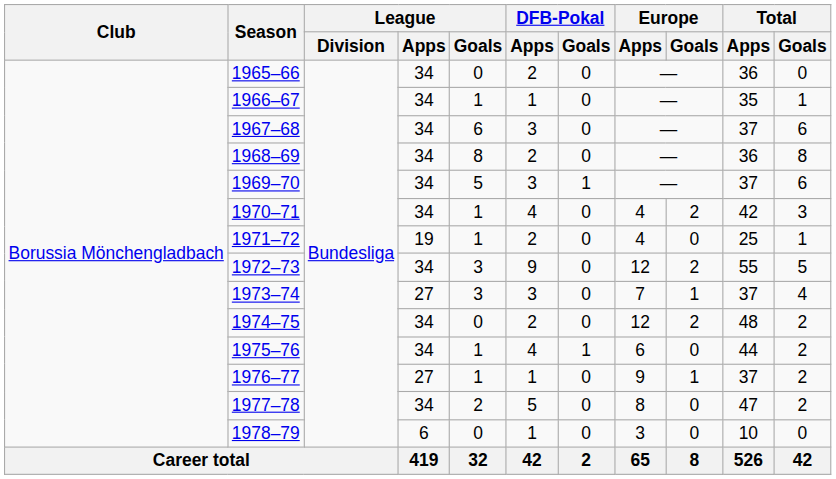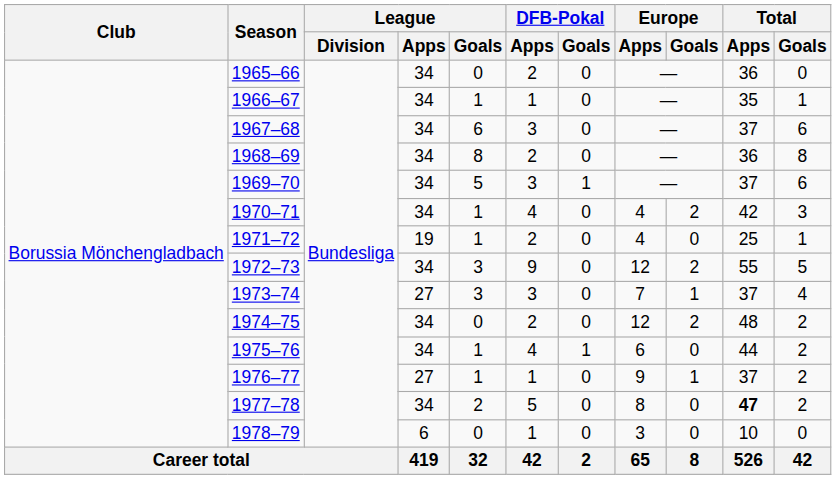(748, 405) normal -> (748, 405) bold
